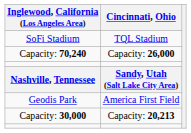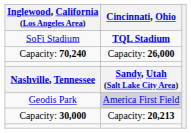(141, 38) normal -> (141, 38) bold
(141, 100) no background -> (141, 100) lightgrey background
